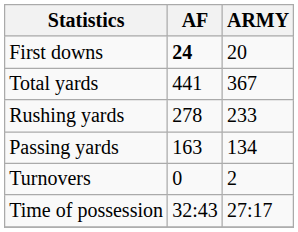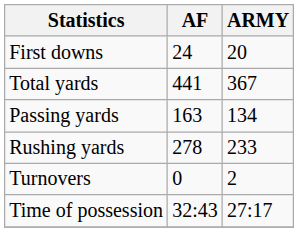(182, 52) bold -> (182, 52) normal
rows swapped: (67, 115) <-> (64, 147)
